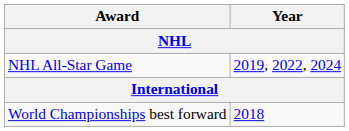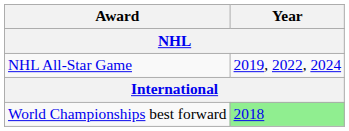(249, 114) no background -> (249, 114) lightgreen background
